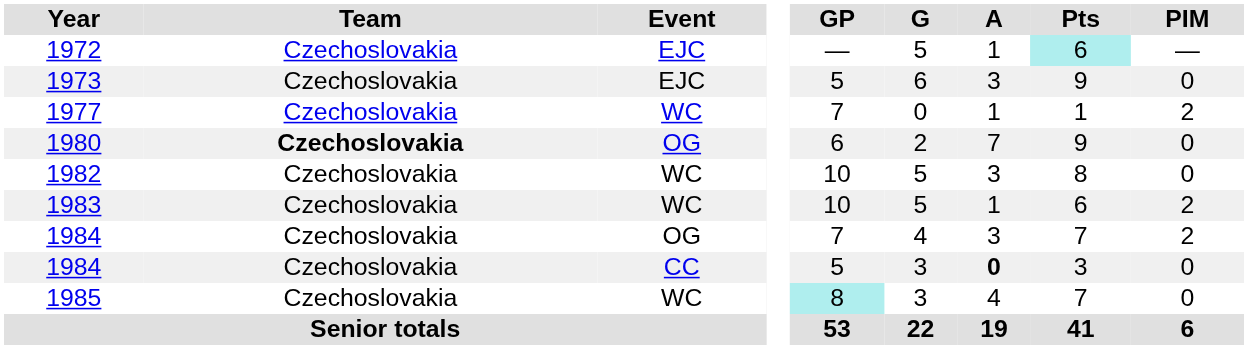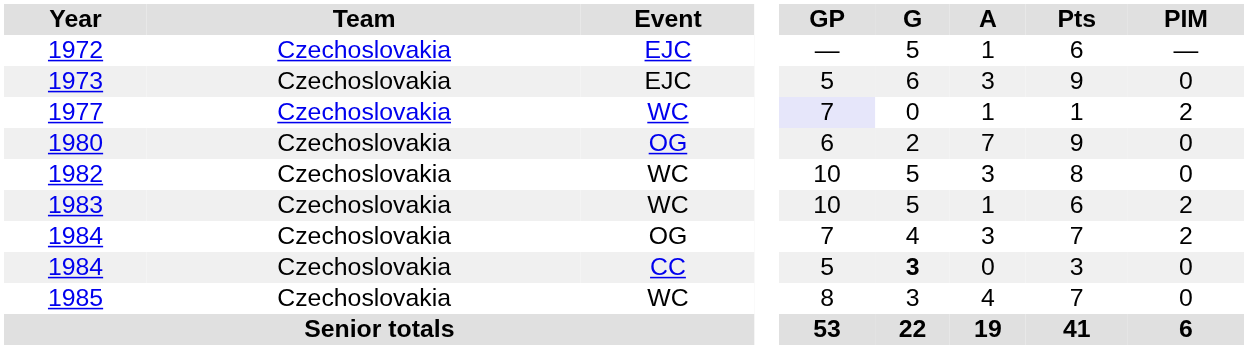(1081, 50) paleturquoise background -> (1077, 50) no background
(837, 112) no background -> (827, 112) lavender background
(370, 143) bold -> (364, 143) normal
(920, 267) normal -> (913, 267) bold
(994, 267) bold -> (988, 267) normal
(837, 298) paleturquoise background -> (827, 298) no background
